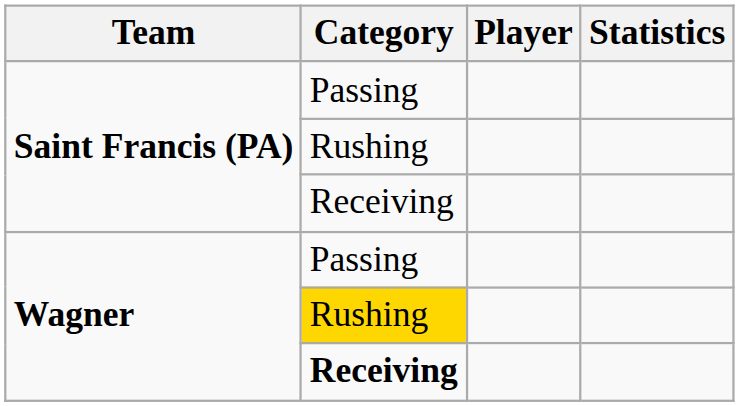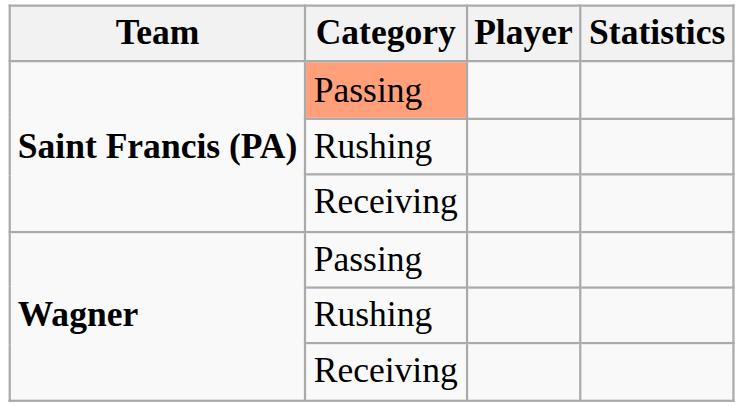(364, 89) no background -> (368, 89) lightsalmon background
(369, 314) gold background -> (373, 314) no background
(384, 371) bold -> (386, 371) normal
